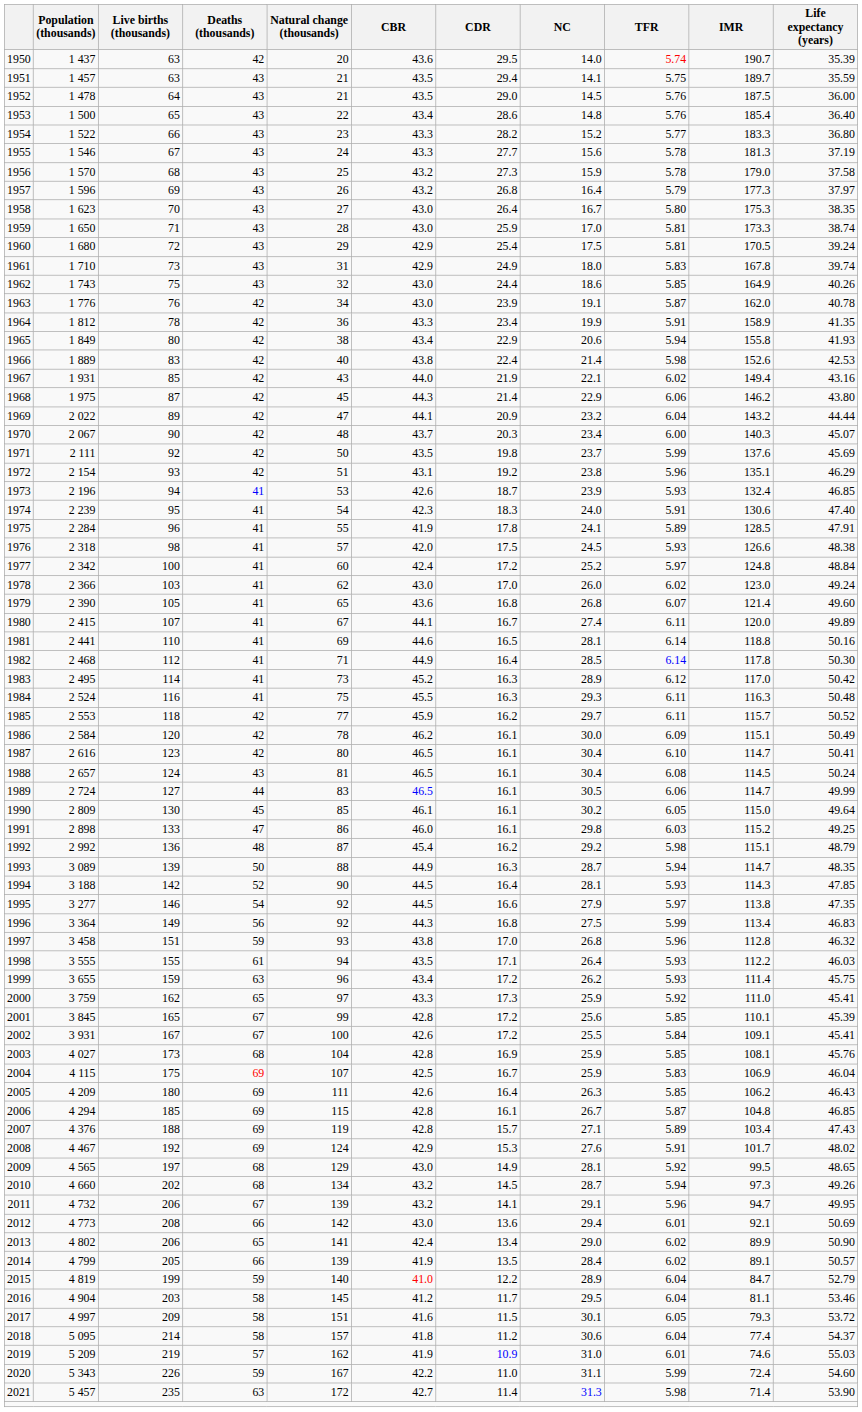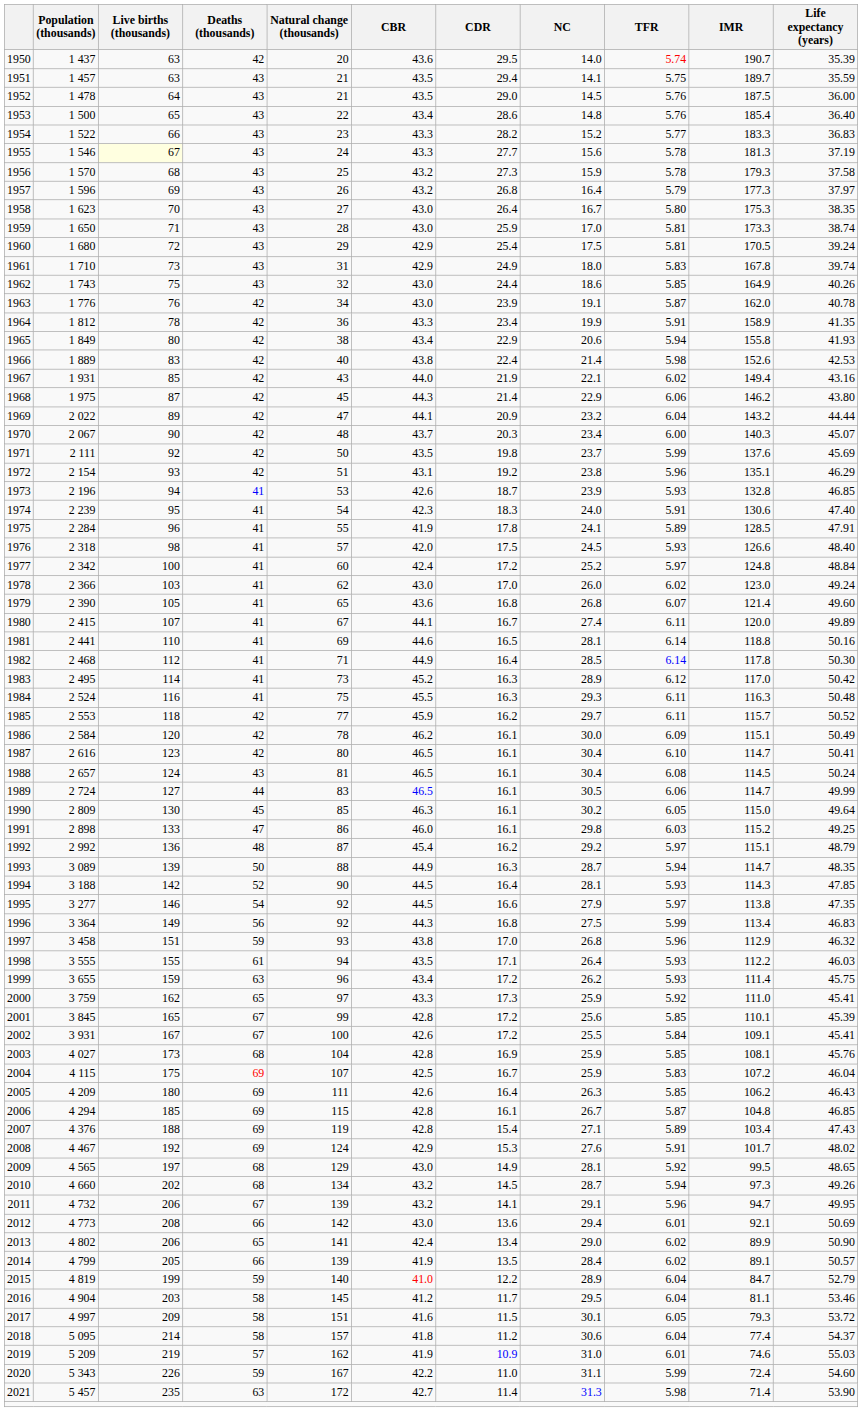(842, 134) 36.80 -> (842, 134) 36.83
(171, 153) no background -> (171, 153) lightyellow background
(757, 171) 179.0 -> (757, 171) 179.3
(757, 491) 132.4 -> (757, 491) 132.8
(842, 547) 48.38 -> (842, 547) 48.40
(423, 810) 46.1 -> (423, 810) 46.3
(676, 847) 5.98 -> (676, 847) 5.97
(757, 941) 112.8 -> (757, 941) 112.9
(757, 1073) 106.9 -> (757, 1073) 107.2
(507, 1129) 15.7 -> (507, 1129) 15.4
